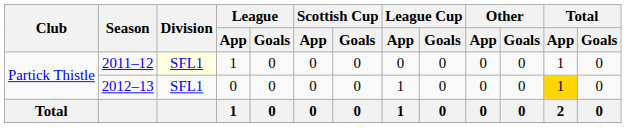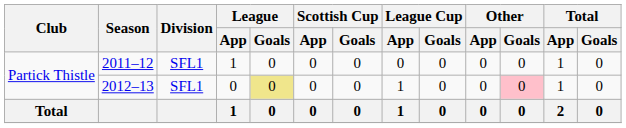(187, 63) lightyellow background -> (187, 63) no background
(272, 87) no background -> (272, 87) khaki background
(522, 87) no background -> (522, 87) pink background
(561, 87) gold background -> (561, 87) no background
